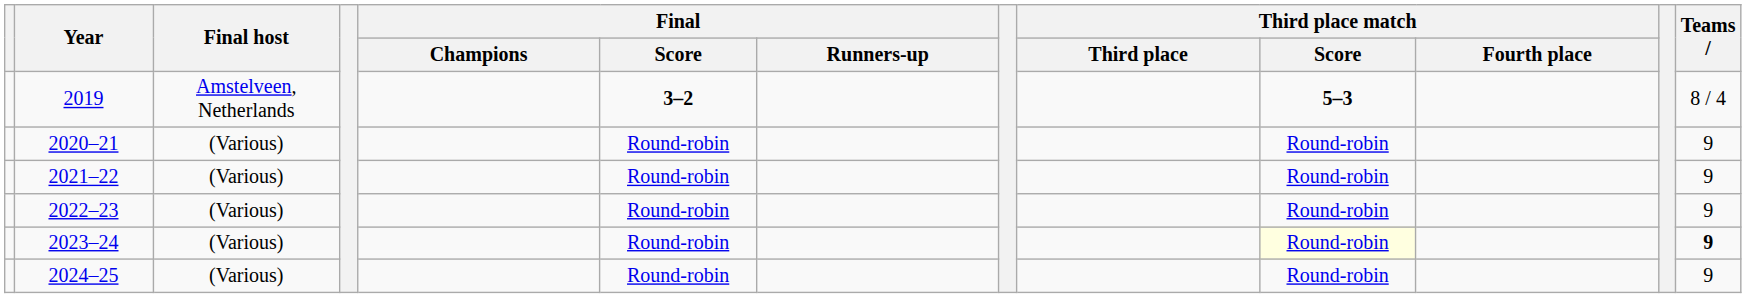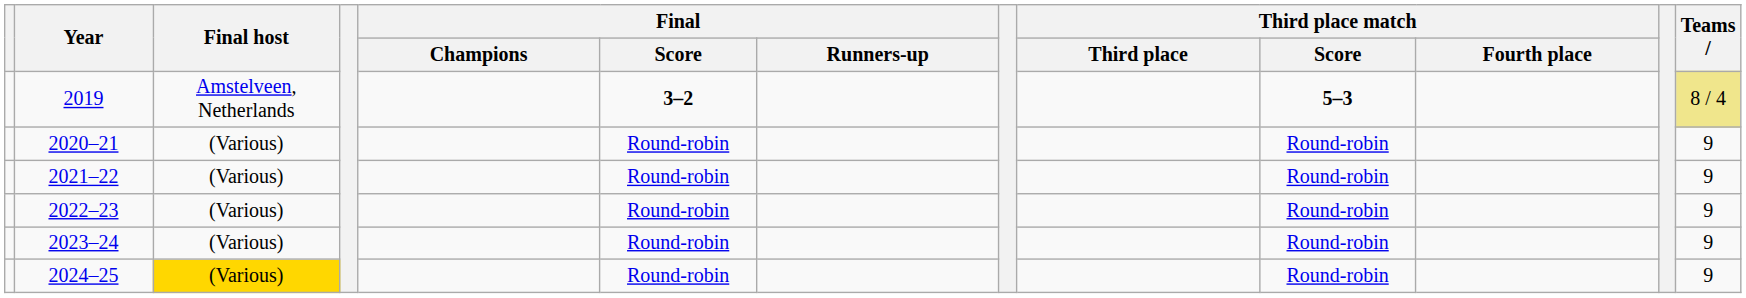(1708, 99) no background -> (1708, 99) khaki background
(1338, 243) lightyellow background -> (1338, 243) no background
(1708, 243) bold -> (1708, 243) normal
(246, 276) no background -> (246, 276) gold background
